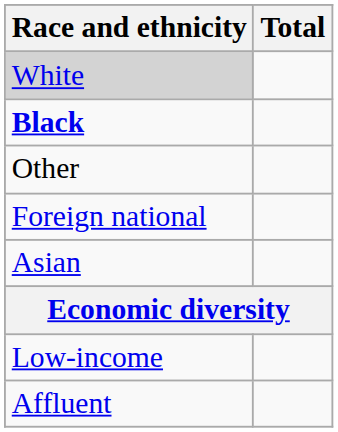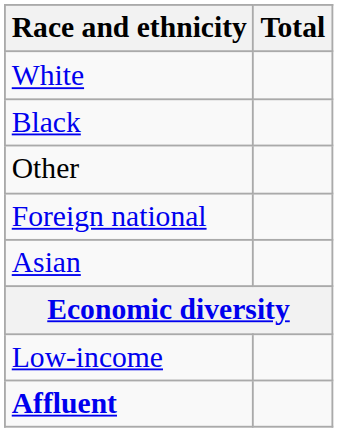(48, 74) lightgrey background -> (48, 74) no background
(48, 121) bold -> (46, 121) normal
(62, 403) normal -> (64, 403) bold
